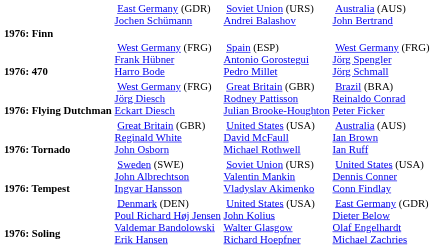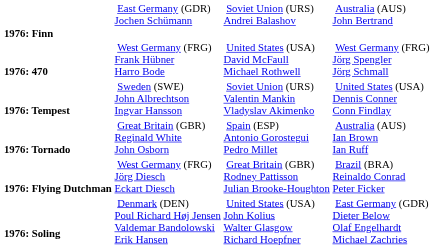(266, 60) Spain (ESP) Antonio Gorostegui Pedro Millet -> (269, 60) United States (USA) David McFaull Michael Rothwell
rows swapped: (58, 111) <-> (37, 188)
(269, 137) United States (USA) David McFaull Michael Rothwell -> (266, 137) Spain (ESP) Antonio Gorostegui Pedro Millet
